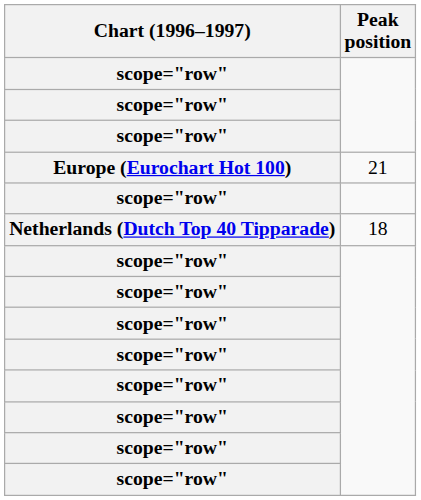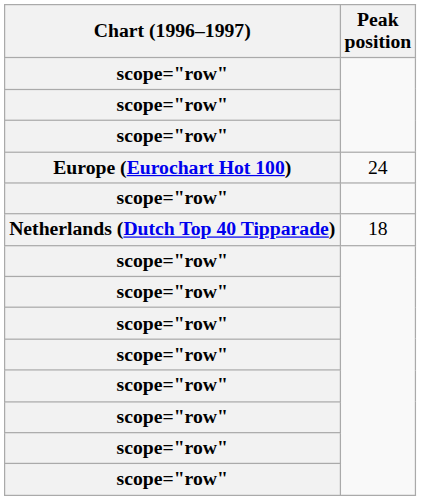(378, 167) 21 -> (378, 167) 24
